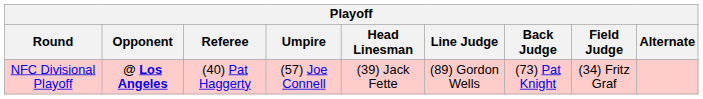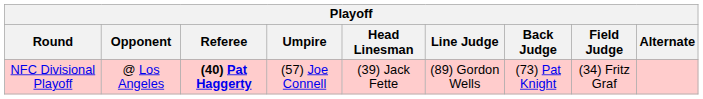(143, 76) bold -> (141, 76) normal
(225, 76) normal -> (224, 76) bold
